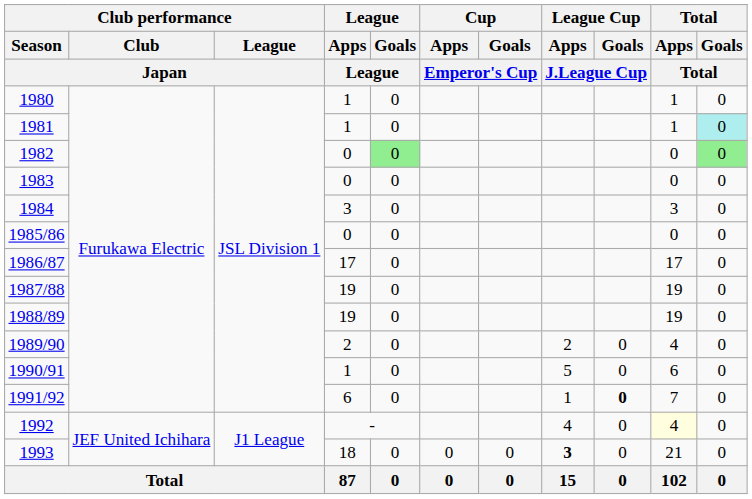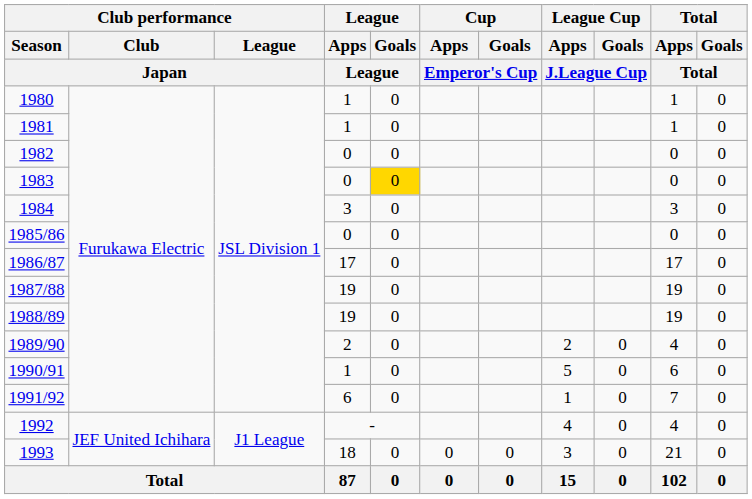(722, 126) paleturquoise background -> (722, 126) no background
(395, 153) lightgreen background -> (395, 153) no background
(722, 153) lightgreen background -> (722, 153) no background
(395, 180) no background -> (395, 180) gold background
(622, 398) bold -> (622, 398) normal
(674, 425) lightyellow background -> (674, 425) no background
(568, 452) bold -> (568, 452) normal
